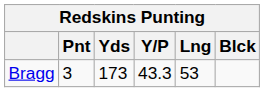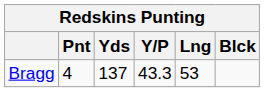(67, 73) 3 -> (67, 73) 4
(113, 73) 173 -> (113, 73) 137
